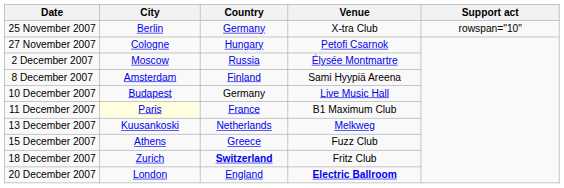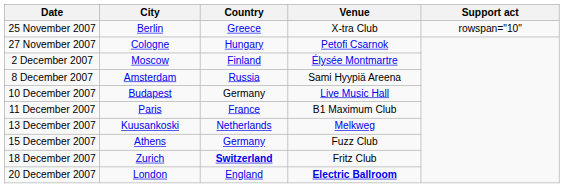(244, 28) Germany -> (244, 28) Greece
(244, 61) Russia -> (244, 61) Finland
(244, 77) Finland -> (244, 77) Russia
(150, 110) lightyellow background -> (150, 110) no background
(244, 142) Greece -> (244, 142) Germany
